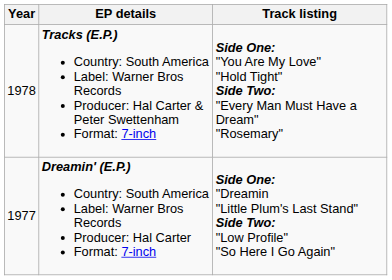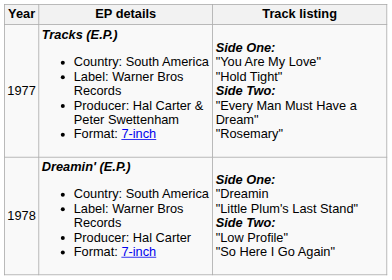(22, 90) 1978 -> (22, 90) 1977
(22, 216) 1977 -> (22, 216) 1978
